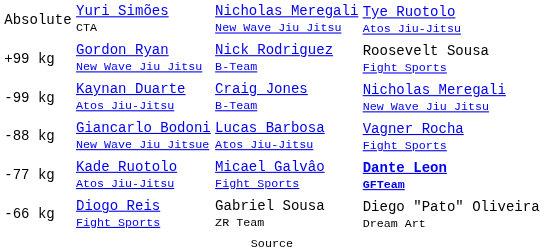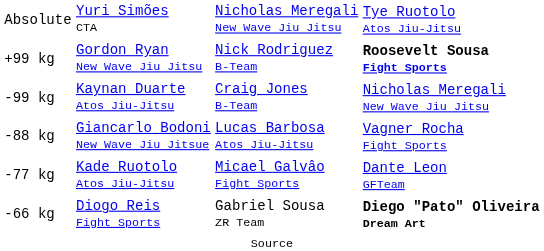(426, 59) normal -> (426, 59) bold
(405, 176) bold -> (405, 176) normal
(451, 214) normal -> (451, 215) bold
